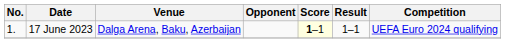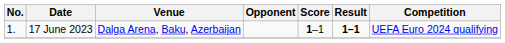(315, 29) lightyellow background -> (315, 29) no background
(351, 29) normal -> (351, 29) bold
